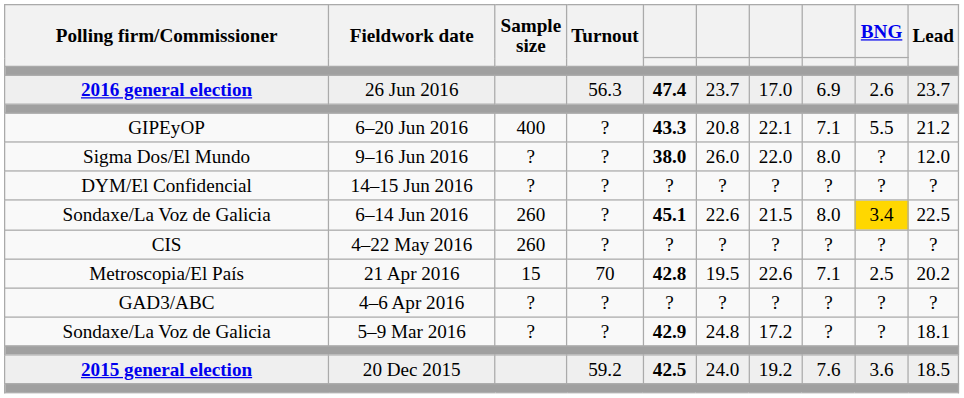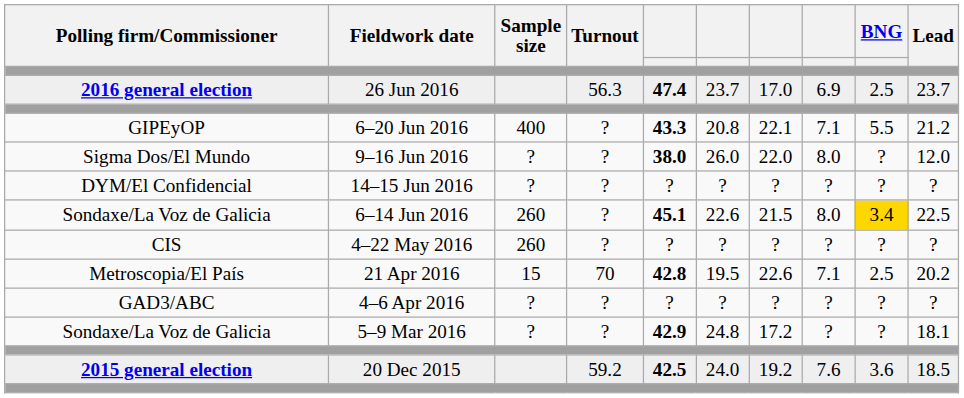(882, 89) 2.6 -> (882, 89) 2.5
